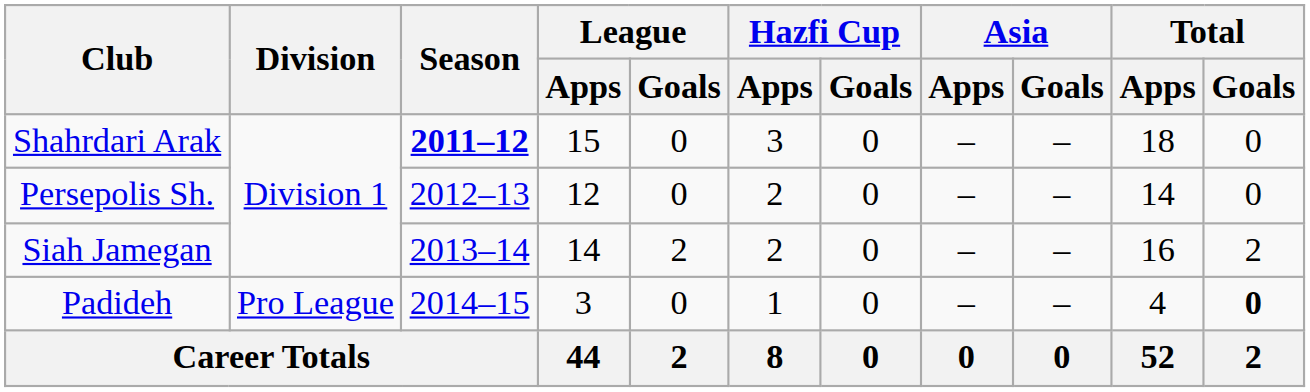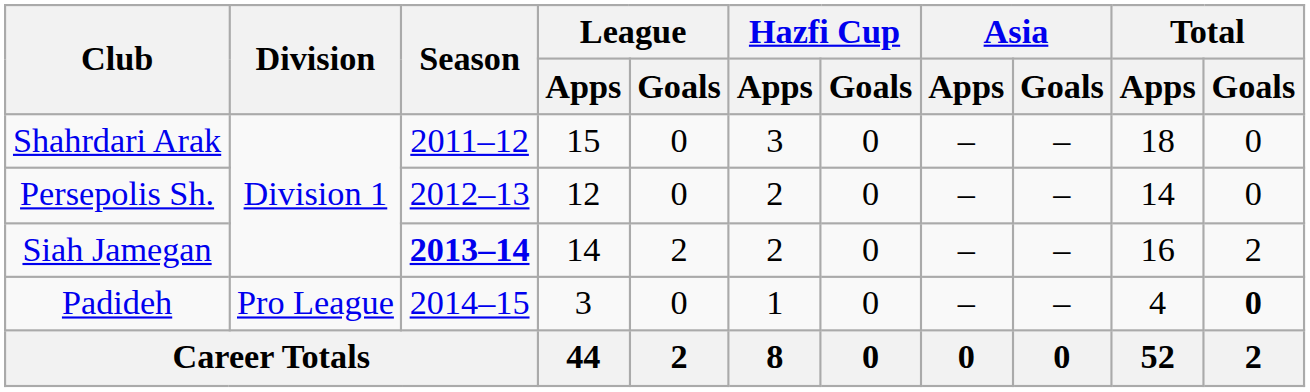(470, 140) bold -> (470, 140) normal
(470, 248) normal -> (470, 248) bold
